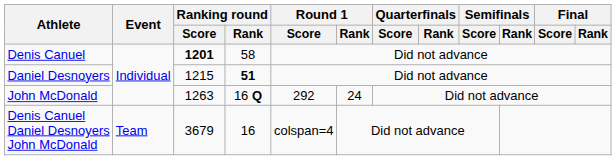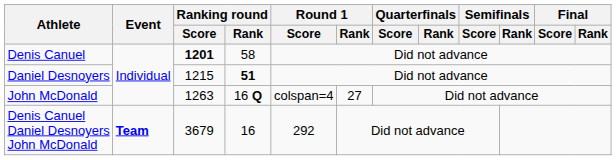(304, 96) 292 -> (304, 96) colspan=4
(354, 96) 24 -> (354, 96) 27
(132, 131) normal -> (132, 131) bold
(304, 131) colspan=4 -> (304, 131) 292
